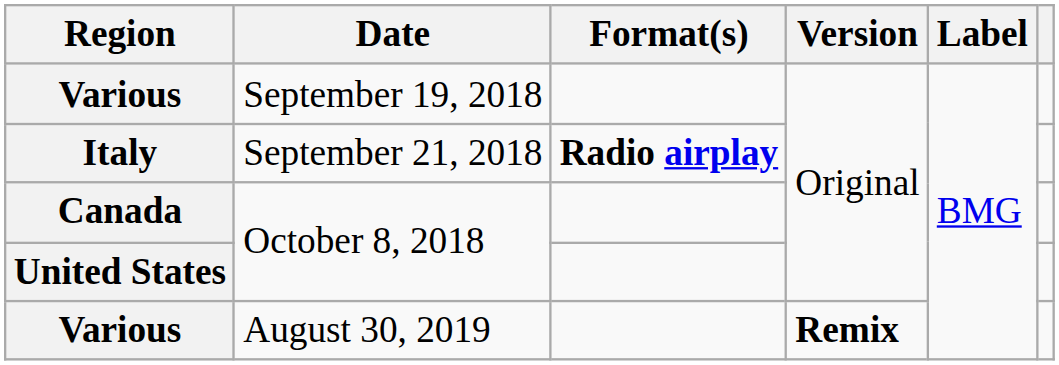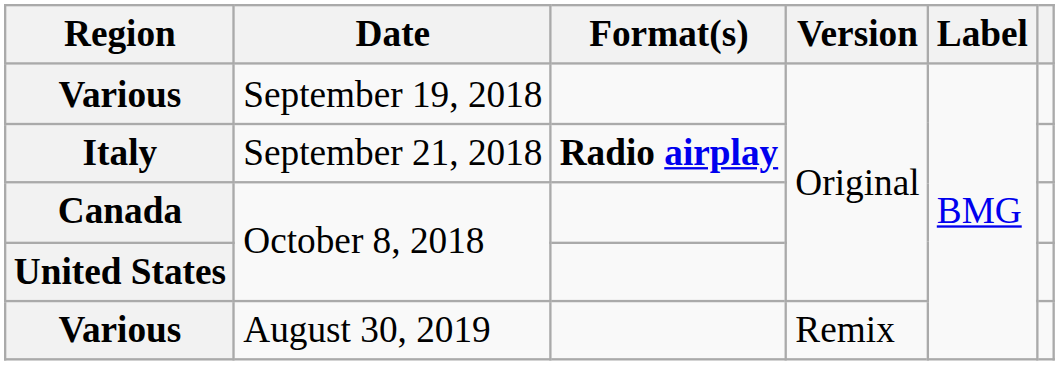(847, 329) bold -> (845, 329) normal
